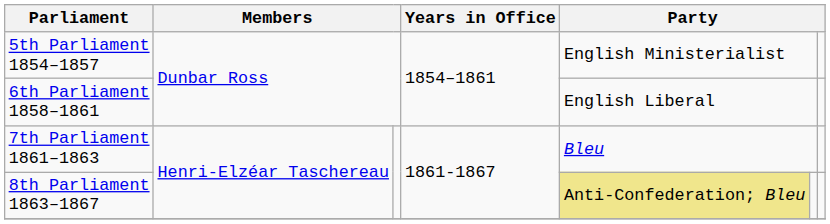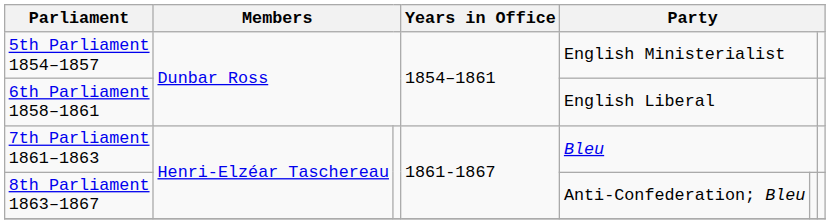(685, 195) khaki background -> (685, 195) no background
